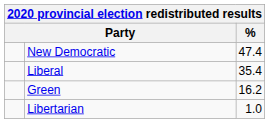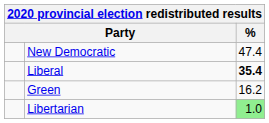(250, 71) normal -> (250, 71) bold
(254, 109) no background -> (254, 109) lightgreen background
